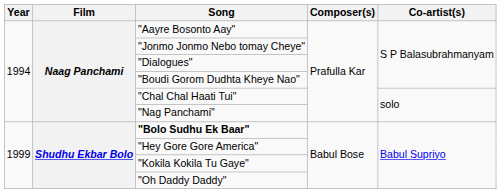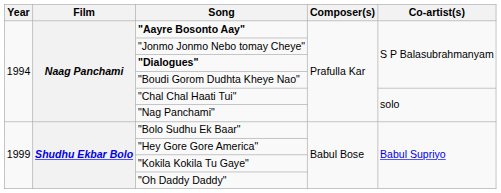(187, 29) normal -> (191, 29) bold
(165, 63) normal -> (168, 63) bold
(194, 130) bold -> (189, 130) normal
